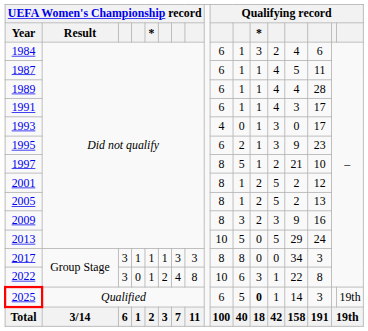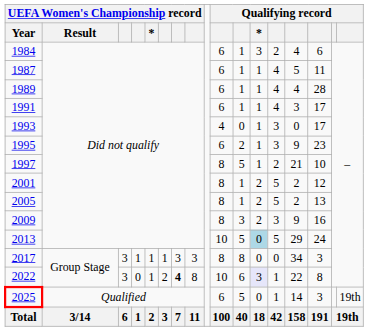(259, 239) no background -> (259, 239) lightblue background
(178, 277) normal -> (178, 277) bold
(259, 277) no background -> (259, 277) lavender background
(259, 297) bold -> (259, 297) normal
